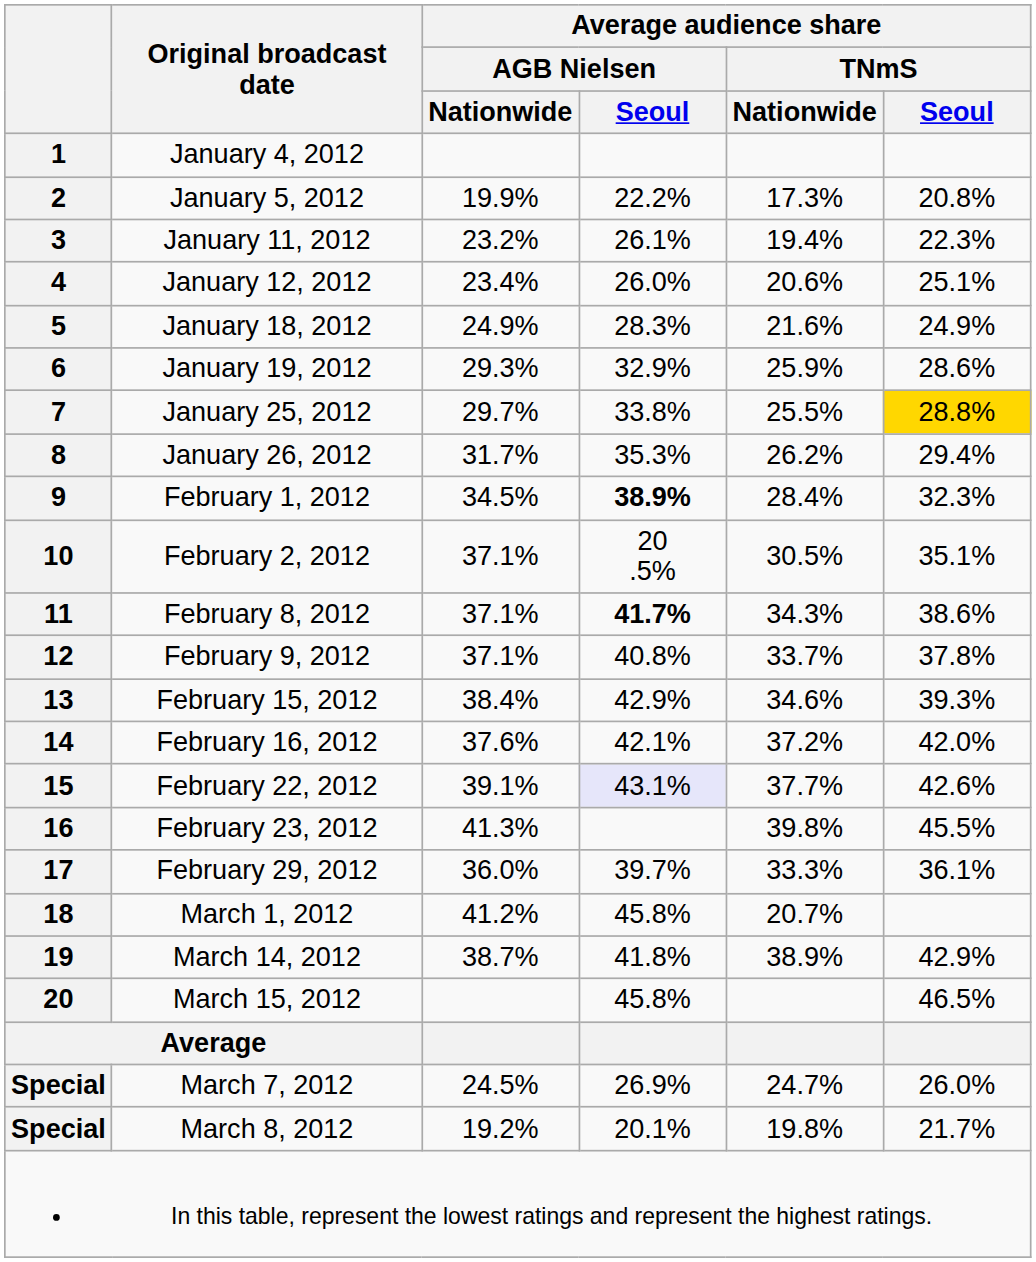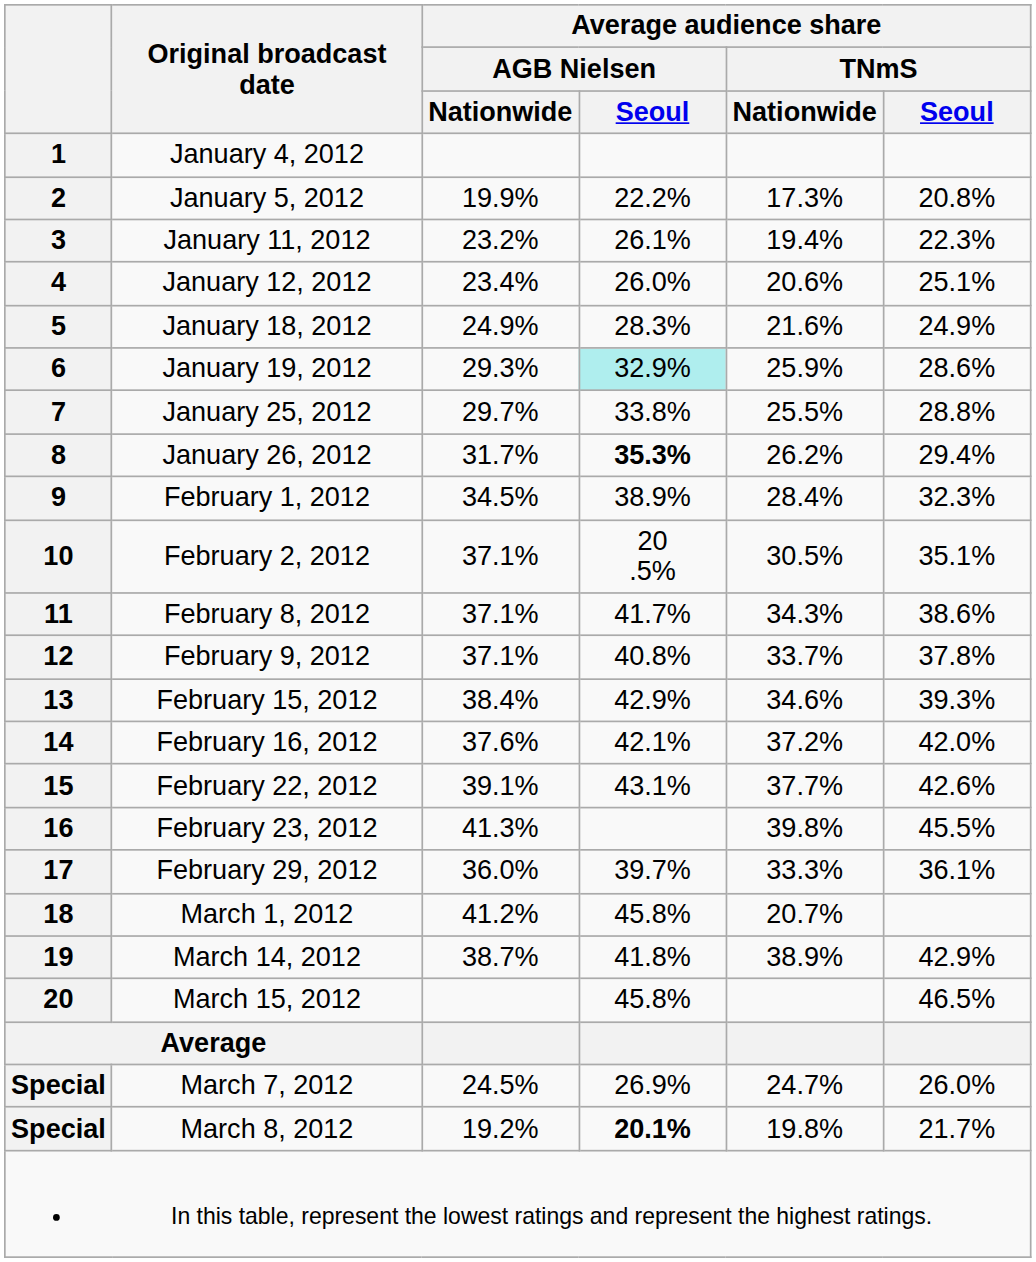(652, 369) no background -> (652, 369) paleturquoise background
(957, 411) gold background -> (957, 411) no background
(652, 454) normal -> (652, 454) bold
(652, 497) bold -> (652, 497) normal
(652, 613) bold -> (652, 613) normal
(652, 785) lavender background -> (652, 785) no background
(652, 1128) normal -> (652, 1128) bold
